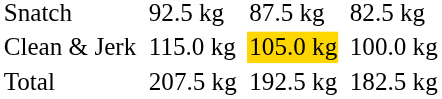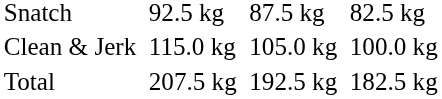(293, 47) gold background -> (293, 47) no background
